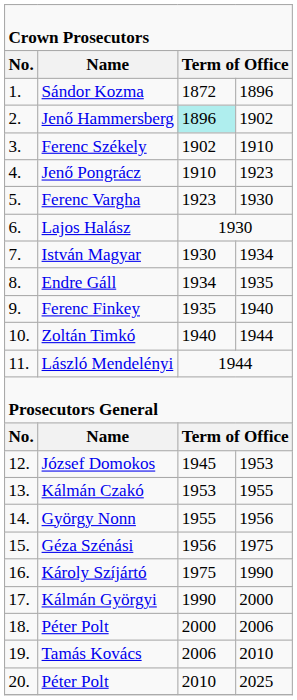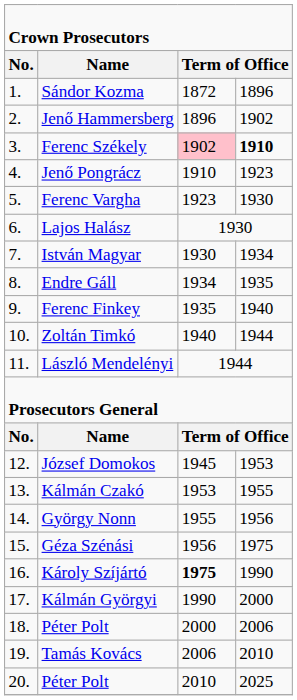(199, 118) paleturquoise background -> (199, 118) no background
(199, 145) no background -> (199, 145) pink background
(256, 145) normal -> (256, 145) bold
(199, 572) normal -> (199, 572) bold
